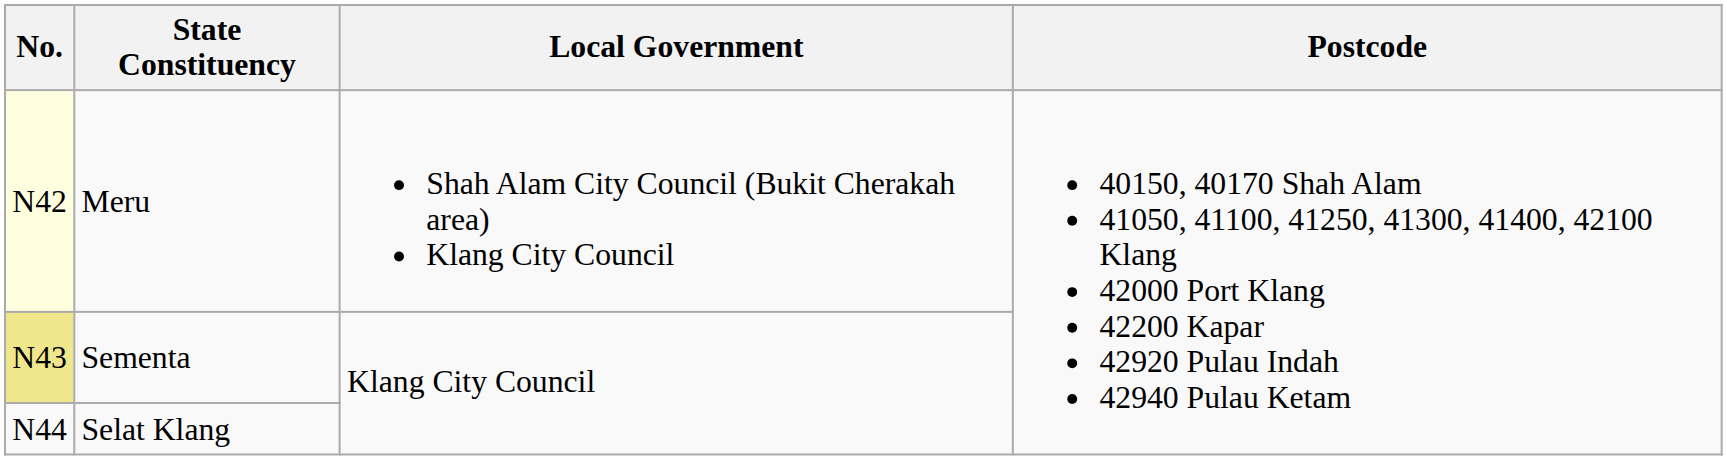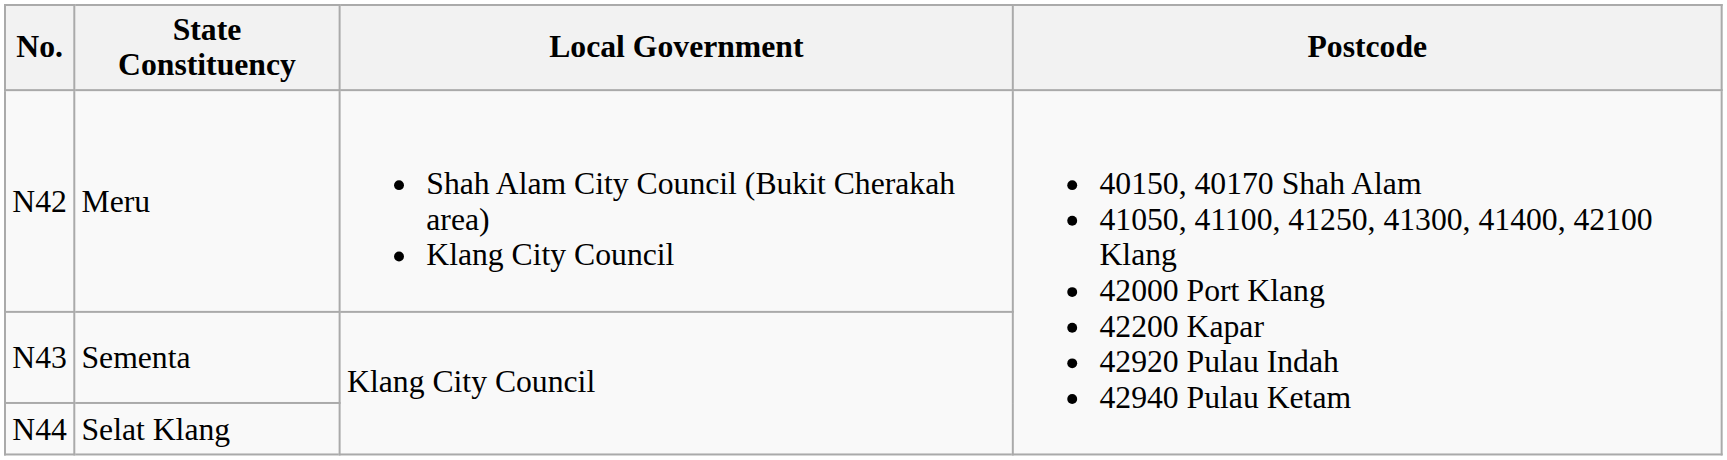(40, 200) lightyellow background -> (40, 200) no background
(40, 357) khaki background -> (40, 357) no background
